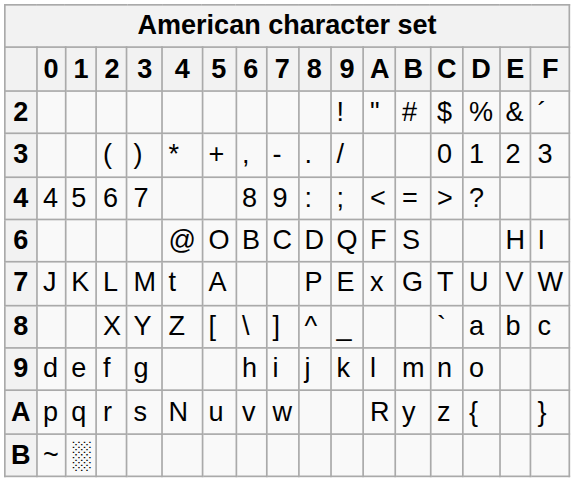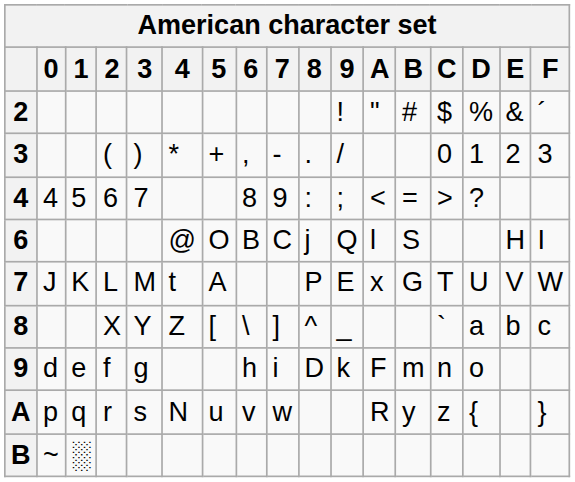(314, 240) D -> (307, 240) j
(378, 240) F -> (373, 240) l
(307, 369) j -> (314, 369) D
(373, 369) l -> (378, 369) F
